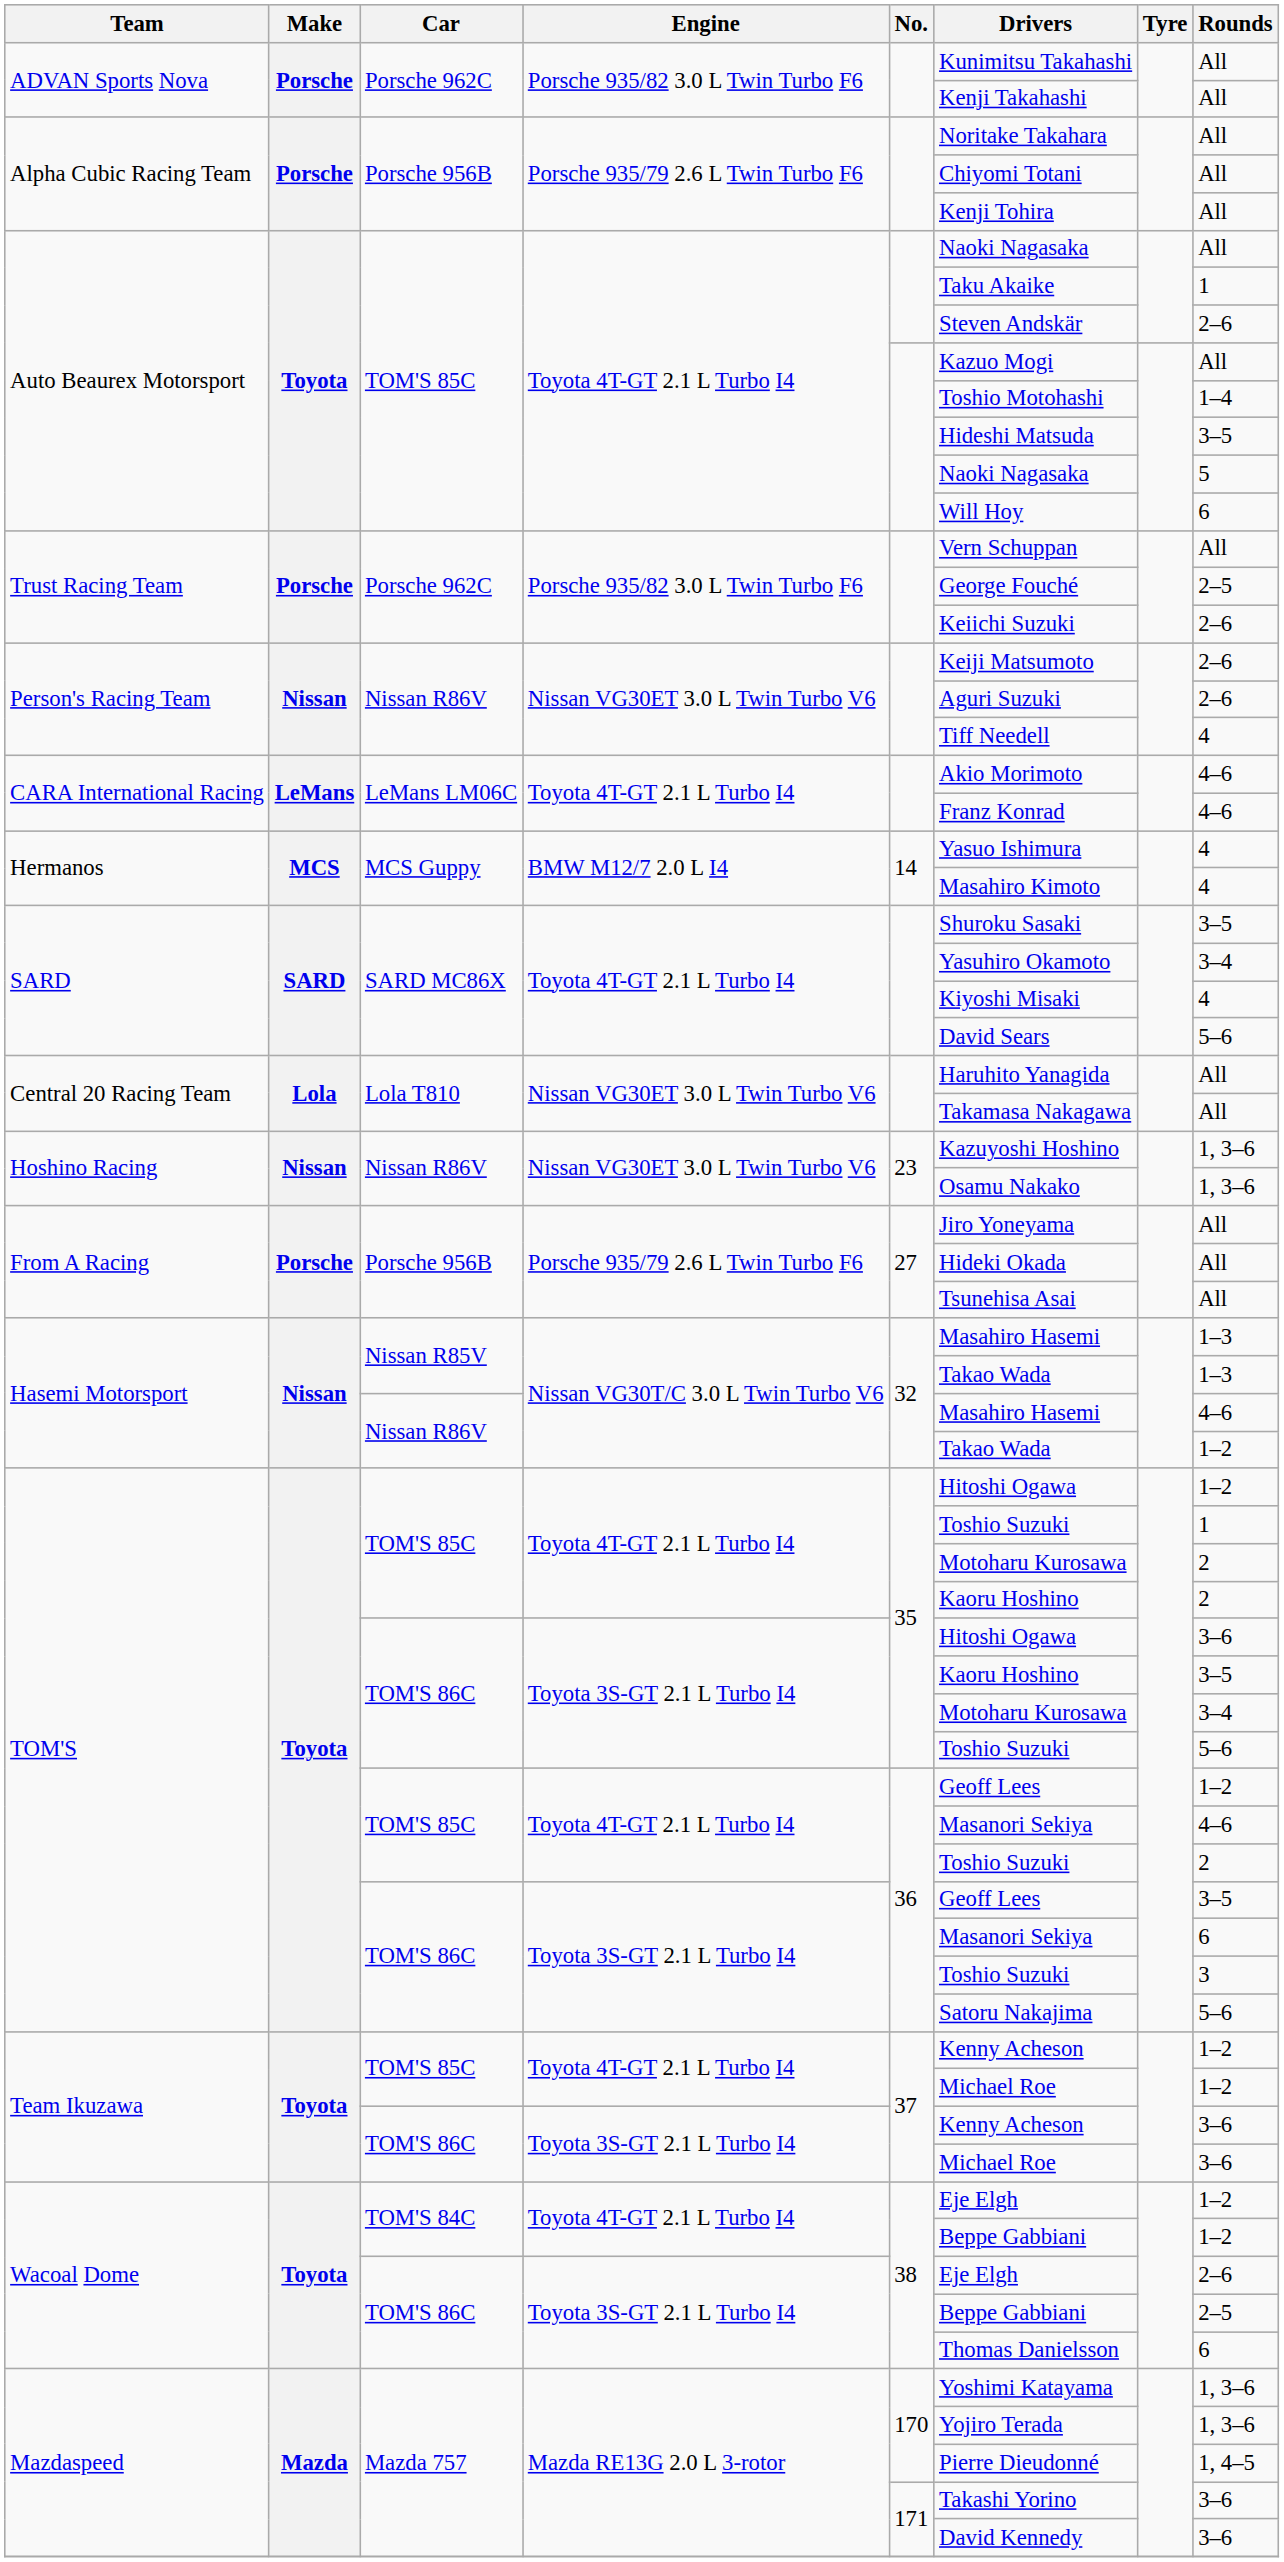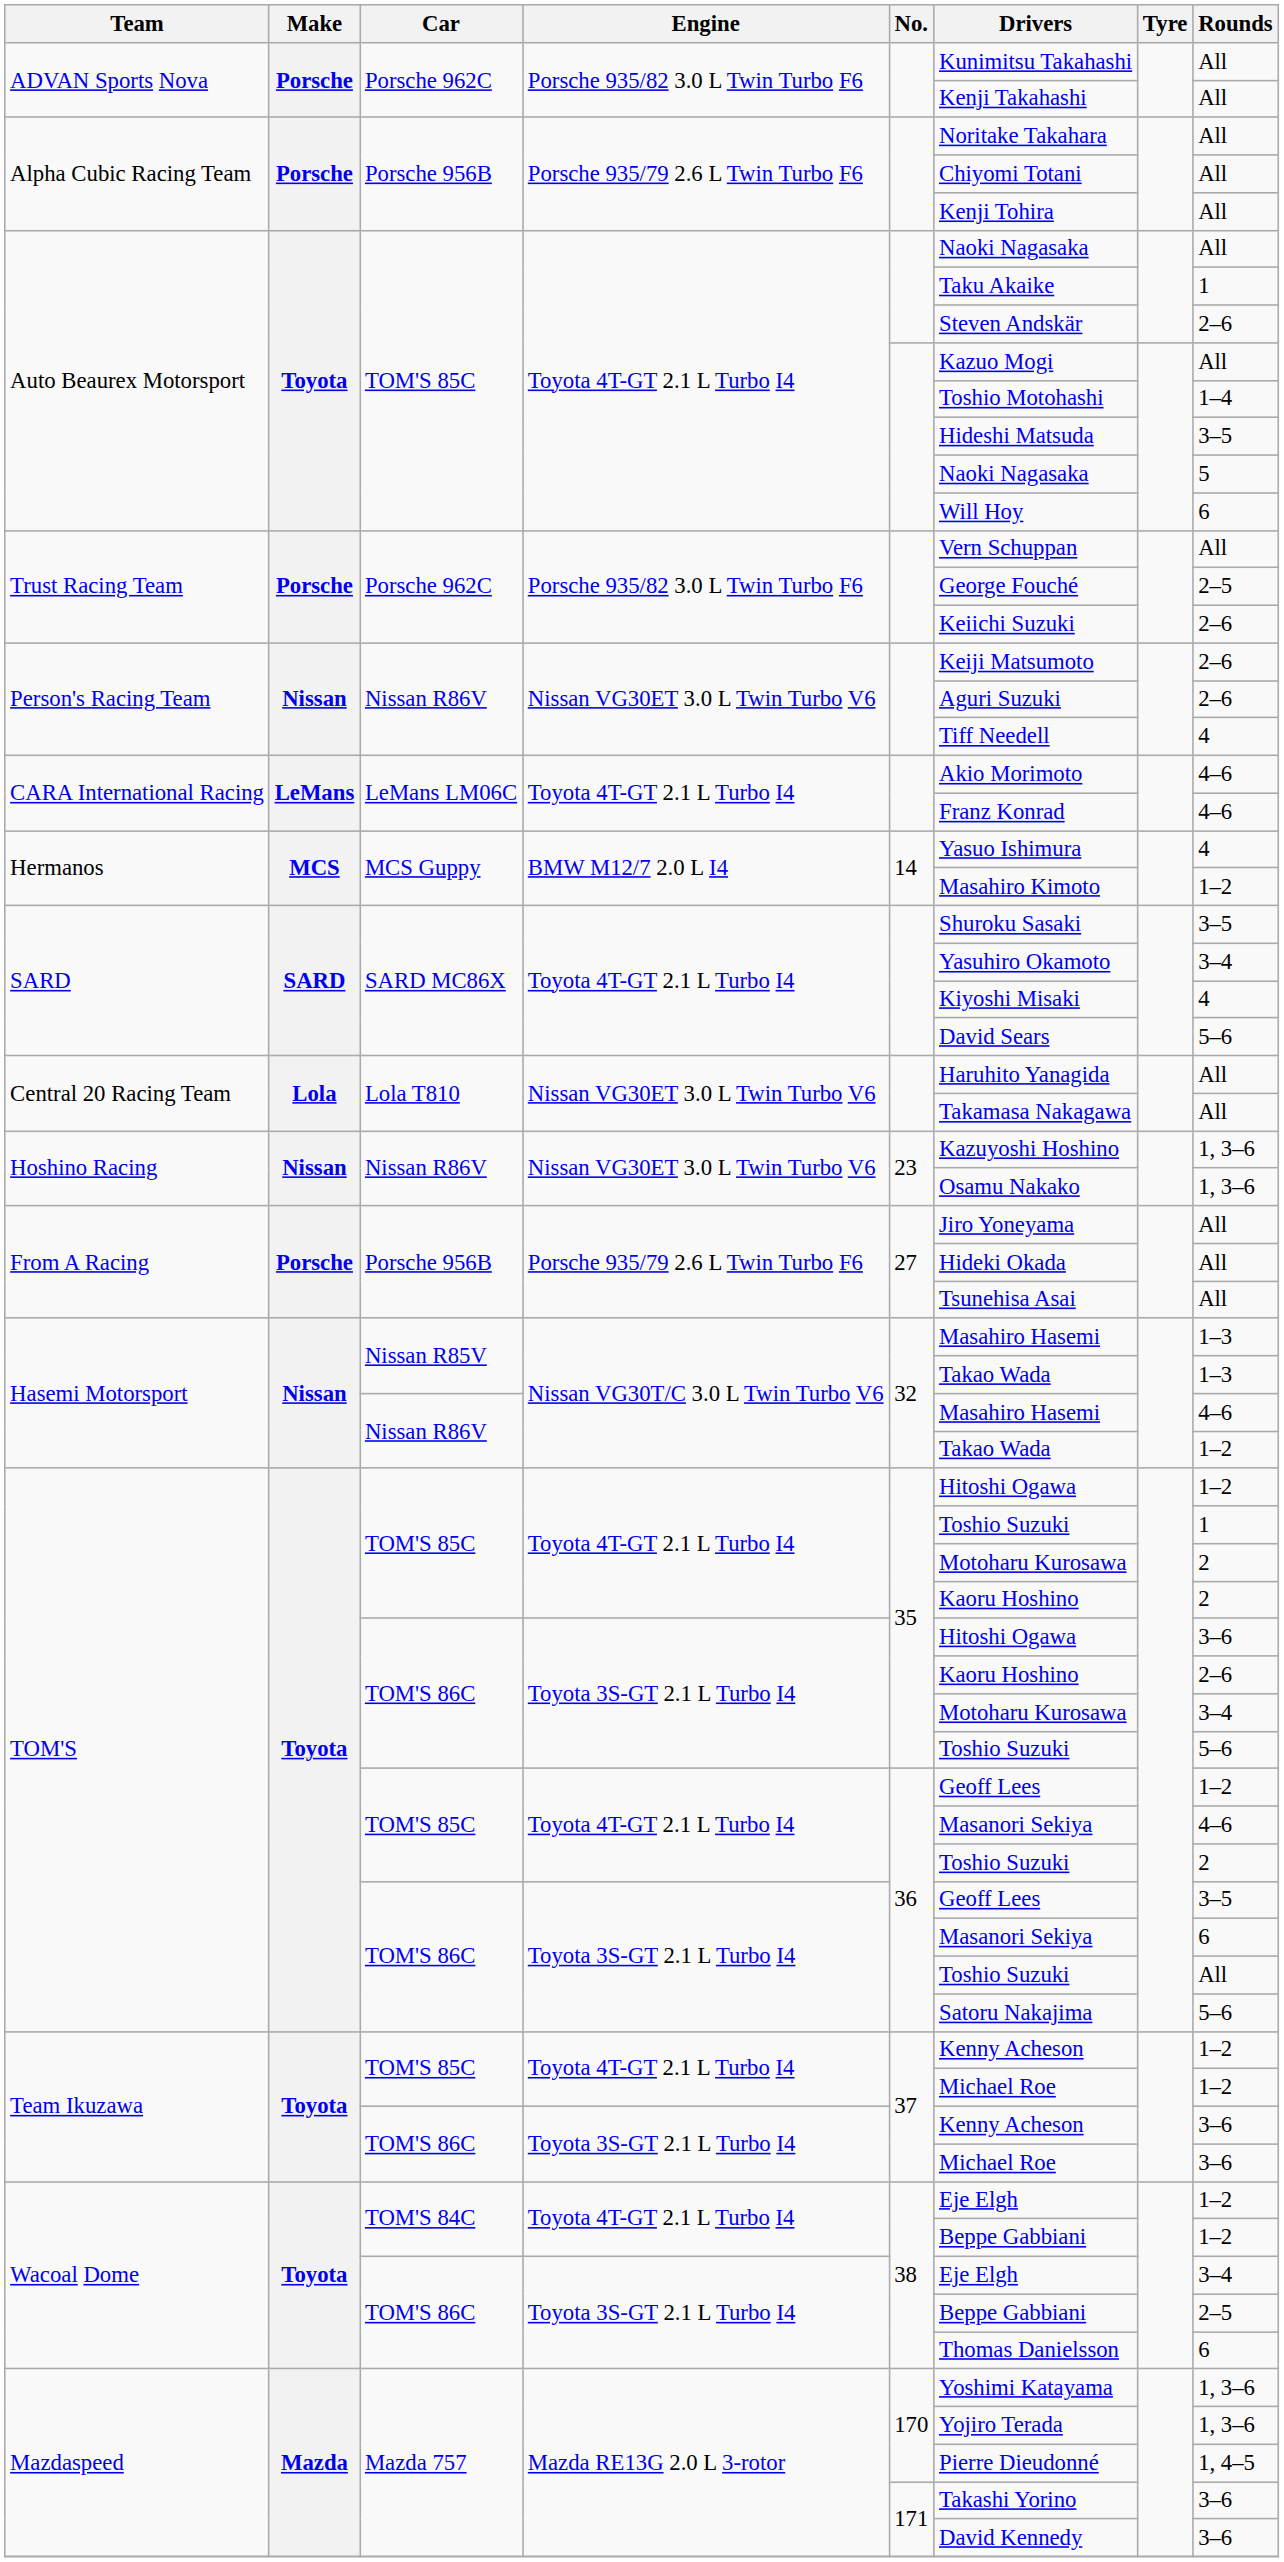(1204, 886) 4 -> (1215, 886) 1–2
(1215, 1674) 3–5 -> (1215, 1674) 2–6
(1204, 1974) 3 -> (1213, 1974) All
(1215, 2275) 2–6 -> (1215, 2275) 3–4
